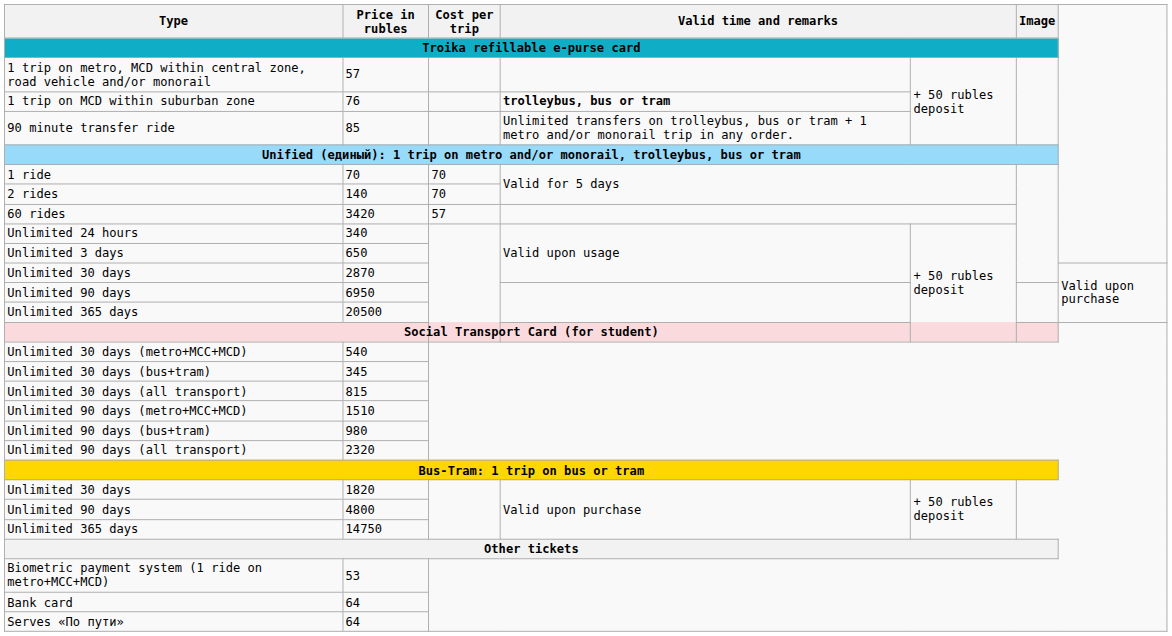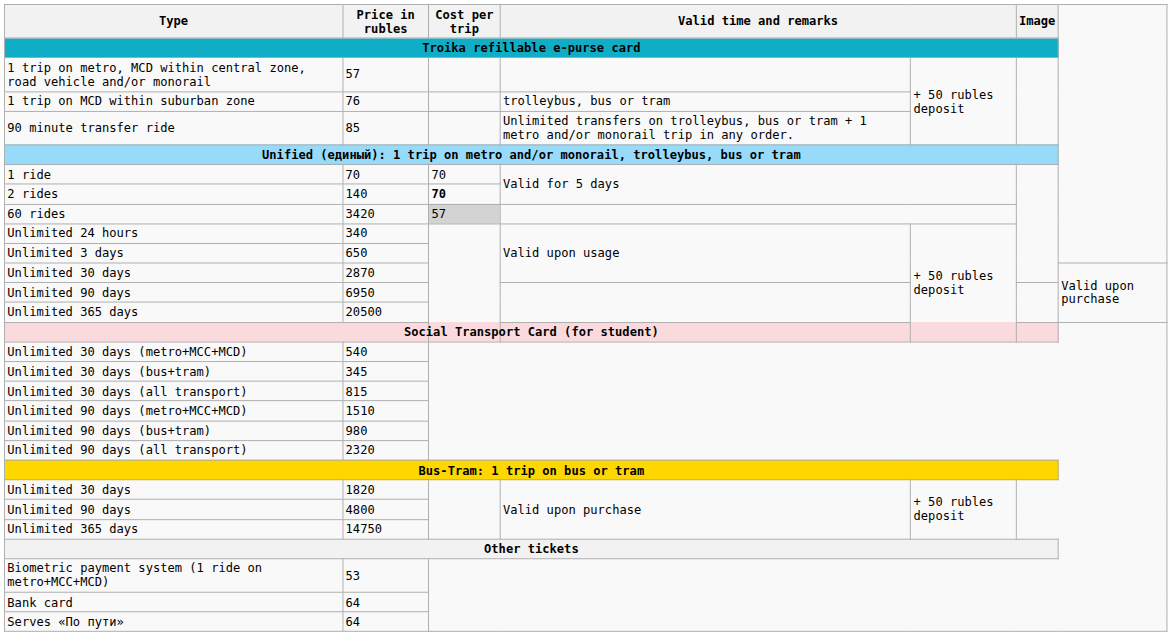(587, 101) bold -> (587, 101) normal
(439, 194) normal -> (439, 194) bold
(439, 214) no background -> (439, 214) lightgrey background
